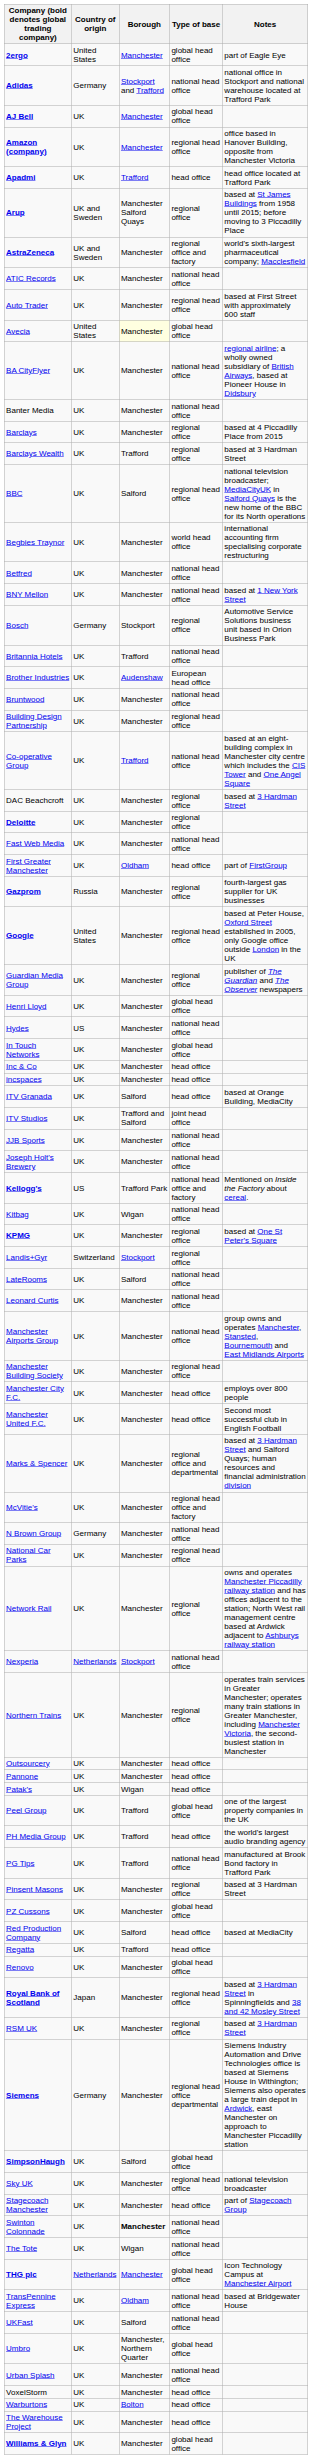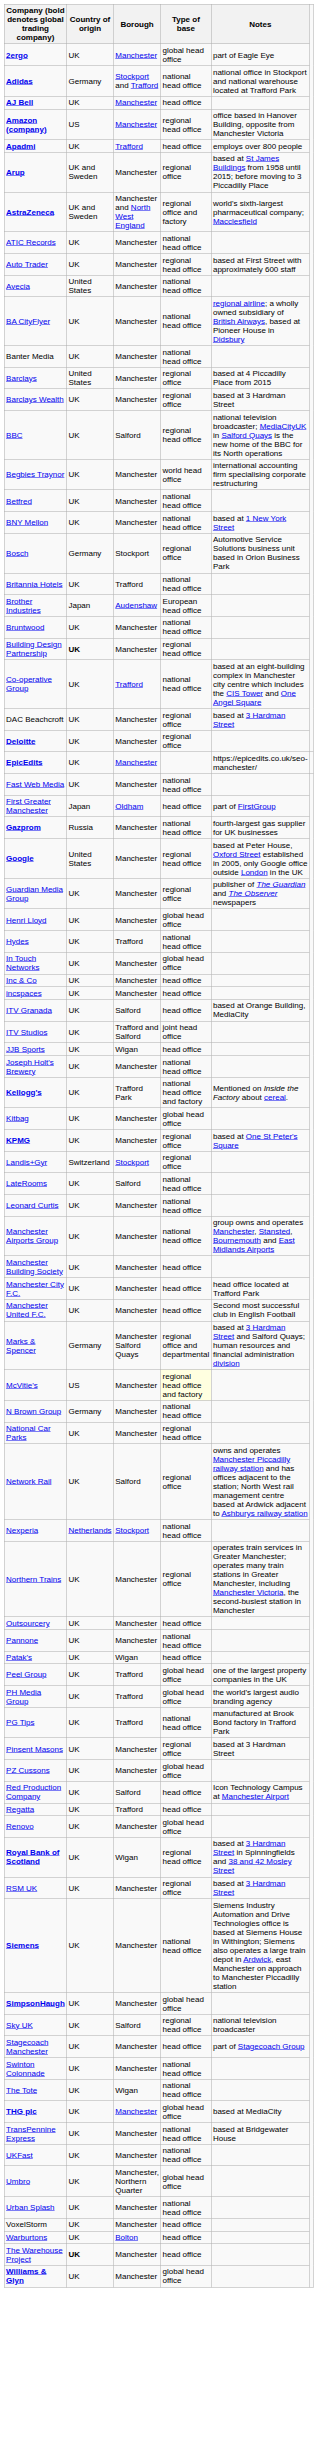(85, 55) United States -> (74, 55) UK
(192, 116) global head office -> (182, 102) head office
(79, 147) UK -> (74, 124) US
(262, 177) head office located at Trafford Park -> (258, 146) employs over 800 people
(142, 212) Manchester Salford Quays -> (136, 172) Manchester
(142, 252) Manchester -> (136, 212) Manchester and North West England
(142, 331) lightyellow background -> (136, 286) no background
(192, 331) global head office -> (182, 286) national head office
(79, 432) UK -> (80, 378) United States
(135, 453) Trafford -> (136, 399) Manchester
(79, 677) UK -> (79, 605) Japan
(79, 721) normal -> (74, 649) bold
+ row: (24, 762)
(79, 865) UK -> (79, 806) Japan
(186, 891) regional office -> (182, 827) national head office
(79, 1028) US -> (74, 941) UK
(142, 1028) Manchester -> (129, 941) Trafford
(142, 1140) Manchester -> (127, 1049) Wigan
(195, 1140) national head office -> (182, 1049) head office
(79, 1188) US -> (74, 1092) UK
(132, 1214) Wigan -> (136, 1118) Manchester
(195, 1214) national head office -> (183, 1118) global head office
(196, 1371) regional head office -> (182, 1267) head office
(256, 1393) employs over 800 people -> (251, 1288) head office located at Trafford Park
(79, 1463) UK -> (85, 1345) Germany
(142, 1463) Manchester -> (136, 1345) Manchester Salford Quays
(79, 1507) UK -> (74, 1385) US
(196, 1507) no background -> (182, 1385) lightyellow background
(142, 1608) Manchester -> (128, 1481) Salford
(191, 1776) head office -> (182, 1640) national head office
(191, 1836) head office -> (183, 1696) global head office
(259, 1932) based at MediaCity -> (258, 1792) Icon Technology Campus at Manchester Airport
(84, 1997) Japan -> (74, 1857) UK
(142, 1997) Manchester -> (127, 1857) Wigan
(90, 2095) Germany -> (74, 1945) UK
(196, 2095) regional head office departmental -> (182, 1945) national head office
(134, 2161) Salford -> (136, 2003) Manchester
(142, 2183) Manchester -> (128, 2025) Salford
(143, 2226) bold -> (136, 2068) normal
(95, 2274) Netherlands -> (74, 2111) UK
(258, 2274) Icon Technology Campus at Manchester Airport -> (247, 2111) based at MediaCity
(135, 2300) Oldham -> (136, 2133) Manchester
(134, 2322) Salford -> (136, 2155) Manchester
(79, 2422) normal -> (74, 2254) bold
